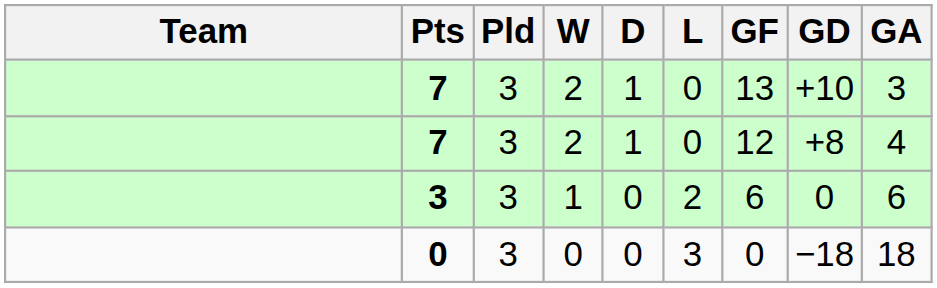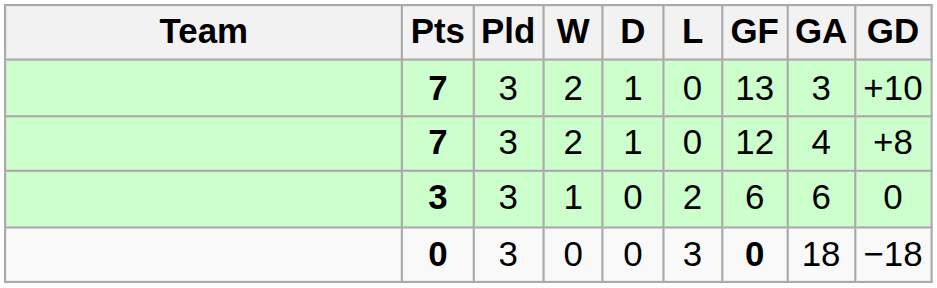columns swapped: (896, 32) <-> (825, 32)
(755, 253) normal -> (755, 253) bold
